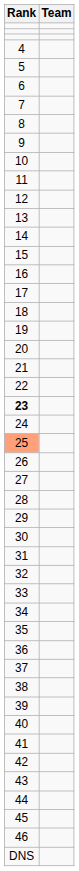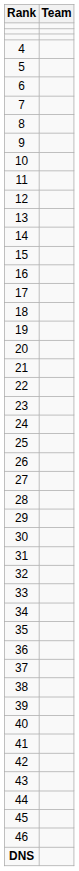(22, 405) bold -> (22, 405) normal
(22, 443) lightsalmon background -> (22, 443) no background
(22, 856) normal -> (22, 856) bold
